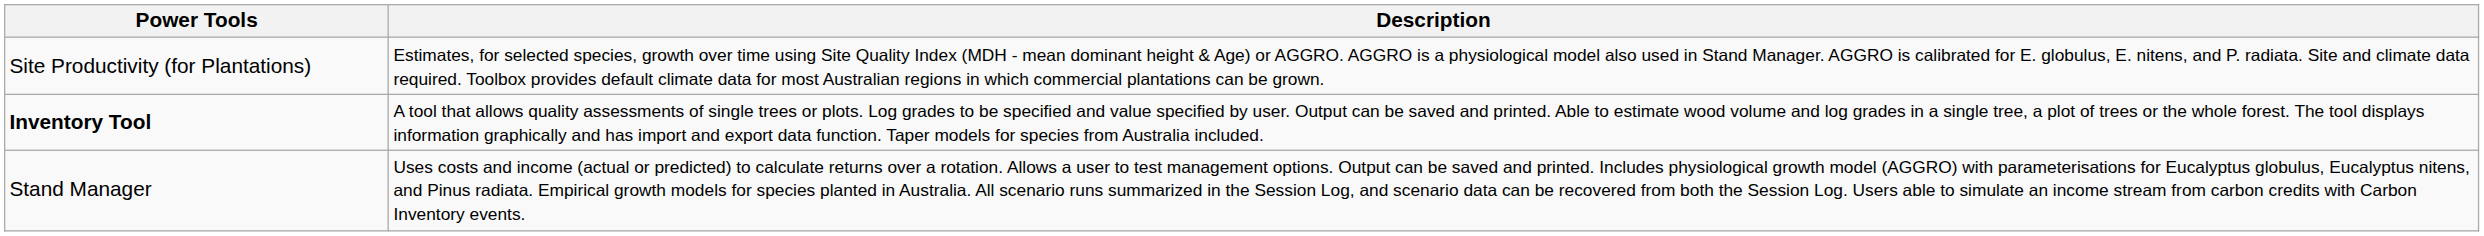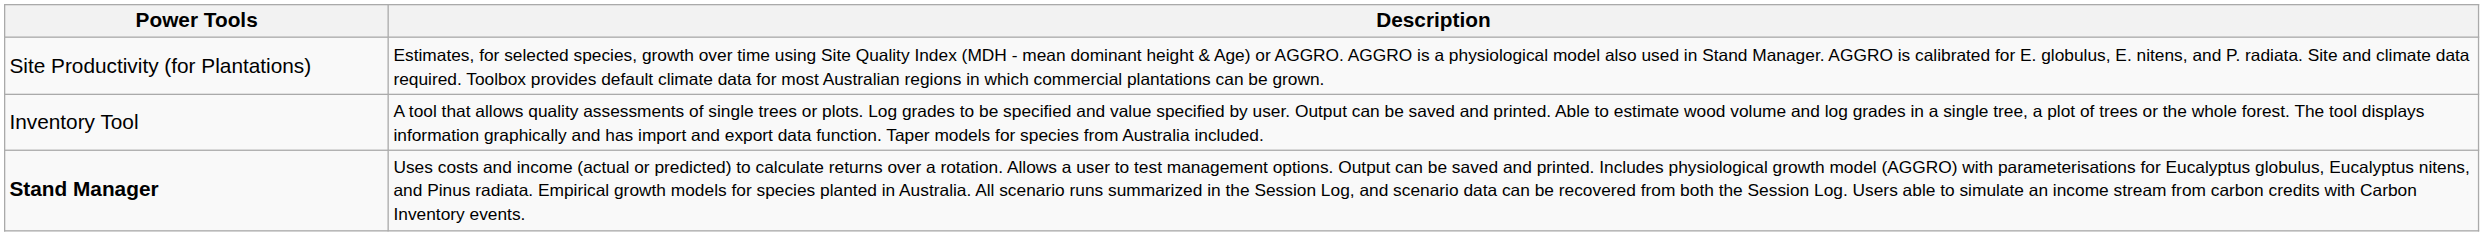(80, 122) bold -> (74, 122) normal
(81, 190) normal -> (84, 190) bold
